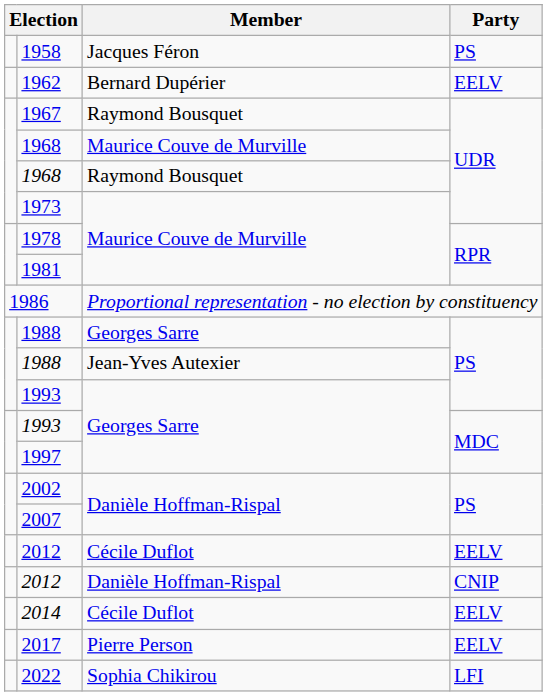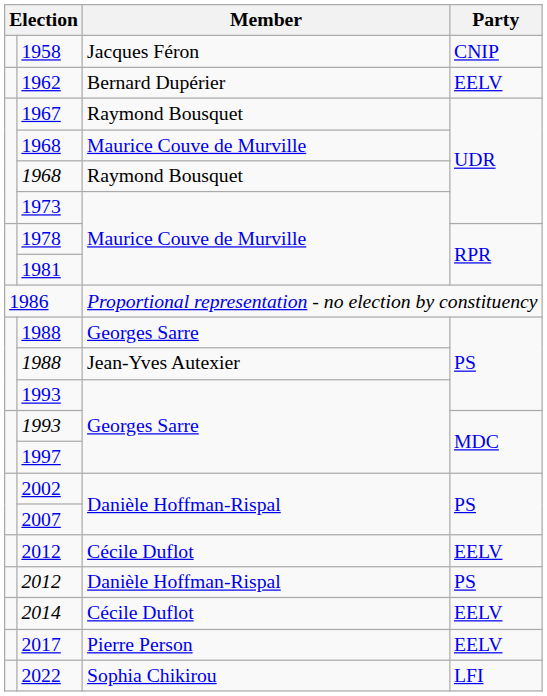(465, 51) PS -> (476, 51) CNIP
(476, 581) CNIP -> (465, 581) PS
